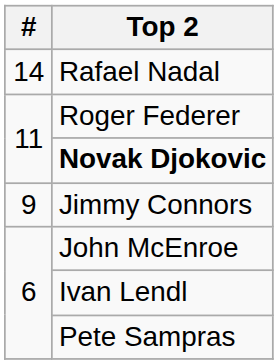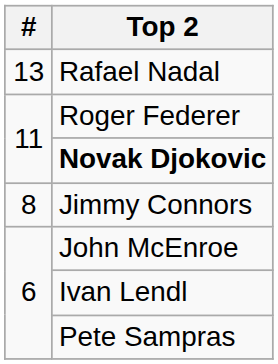(29, 71) 14 -> (29, 71) 13
(29, 204) 9 -> (29, 204) 8
